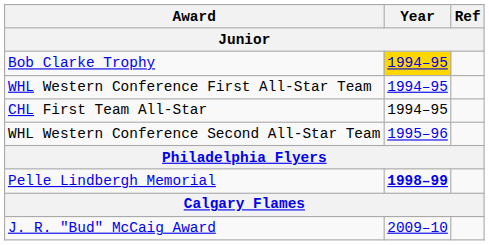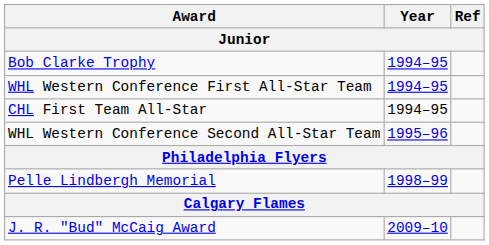(418, 63) gold background -> (418, 63) no background
(418, 181) bold -> (418, 181) normal
